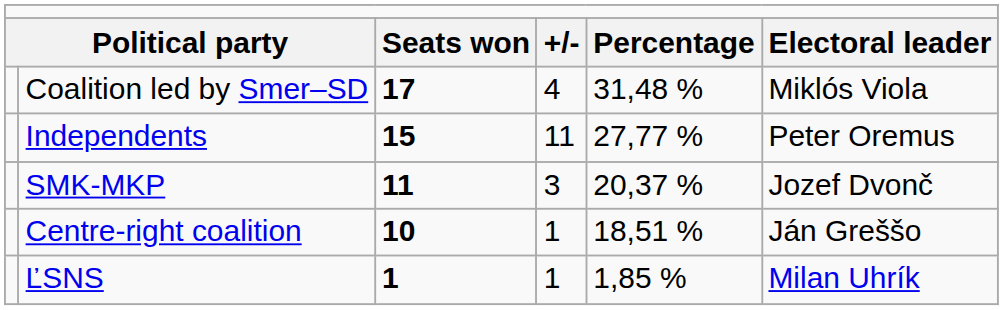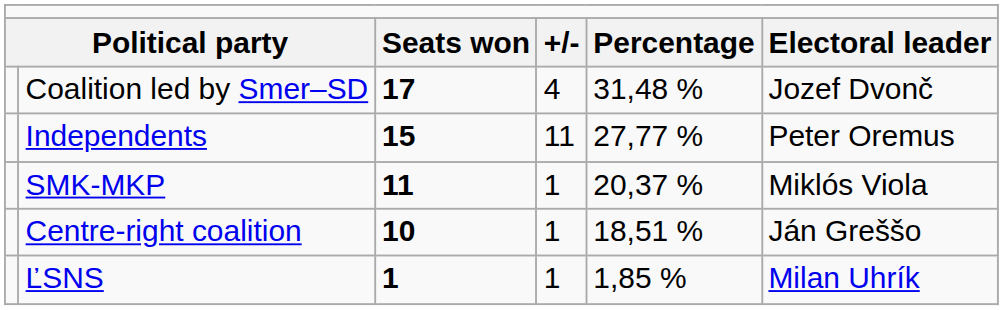(848, 89) Miklós Viola -> (851, 89) Jozef Dvonč
(552, 184) 3 -> (552, 184) 1
(851, 184) Jozef Dvonč -> (848, 184) Miklós Viola
